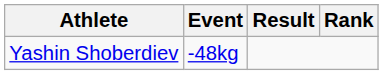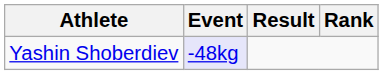(213, 52) no background -> (213, 52) lavender background
